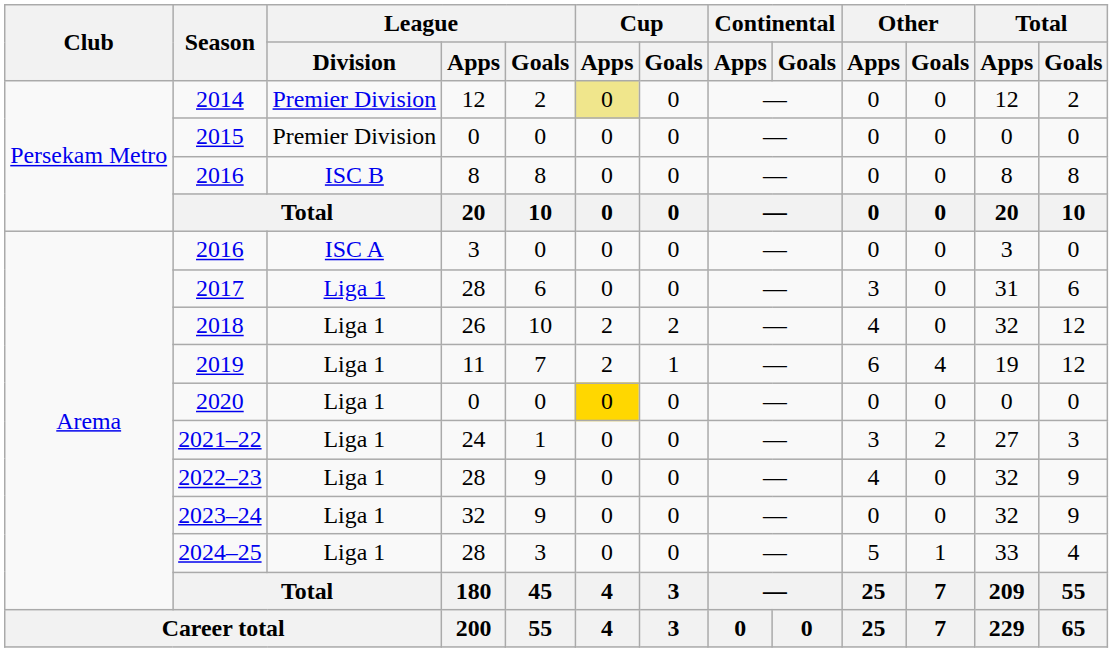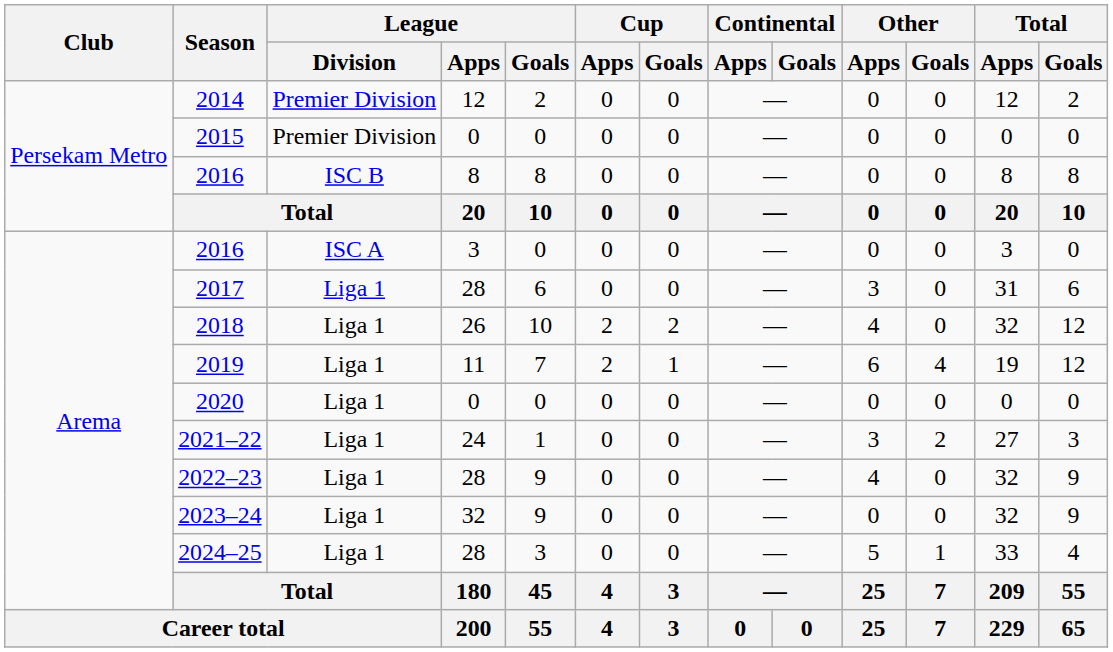(607, 99) khaki background -> (607, 99) no background
(607, 401) gold background -> (607, 401) no background
